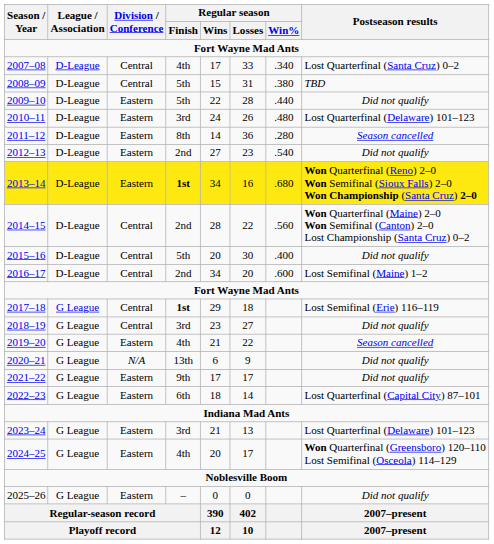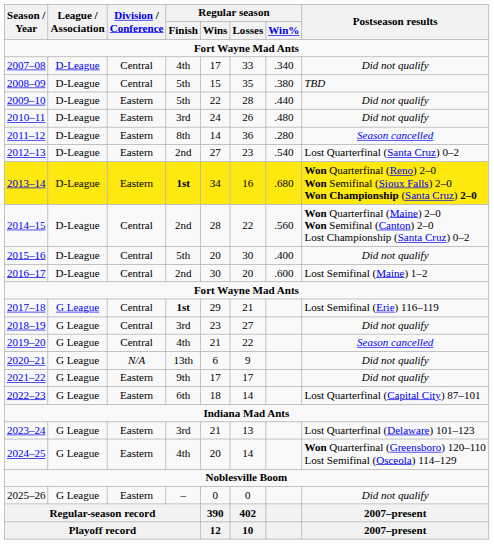(382, 65) Lost Quarterfinal (Santa Cruz) 0–2 -> (395, 65) Did not qualify
(248, 83) 31 -> (248, 83) 35
(390, 118) Lost Quarterfinal (Delaware) 101–123 -> (395, 118) Did not qualify
(395, 153) Did not qualify -> (382, 153) Lost Quarterfinal (Santa Cruz) 0–2
(215, 273) 34 -> (215, 273) 30
(248, 308) 18 -> (248, 308) 21
(137, 343) Eastern -> (137, 343) Central
(248, 454) 17 -> (248, 454) 14
